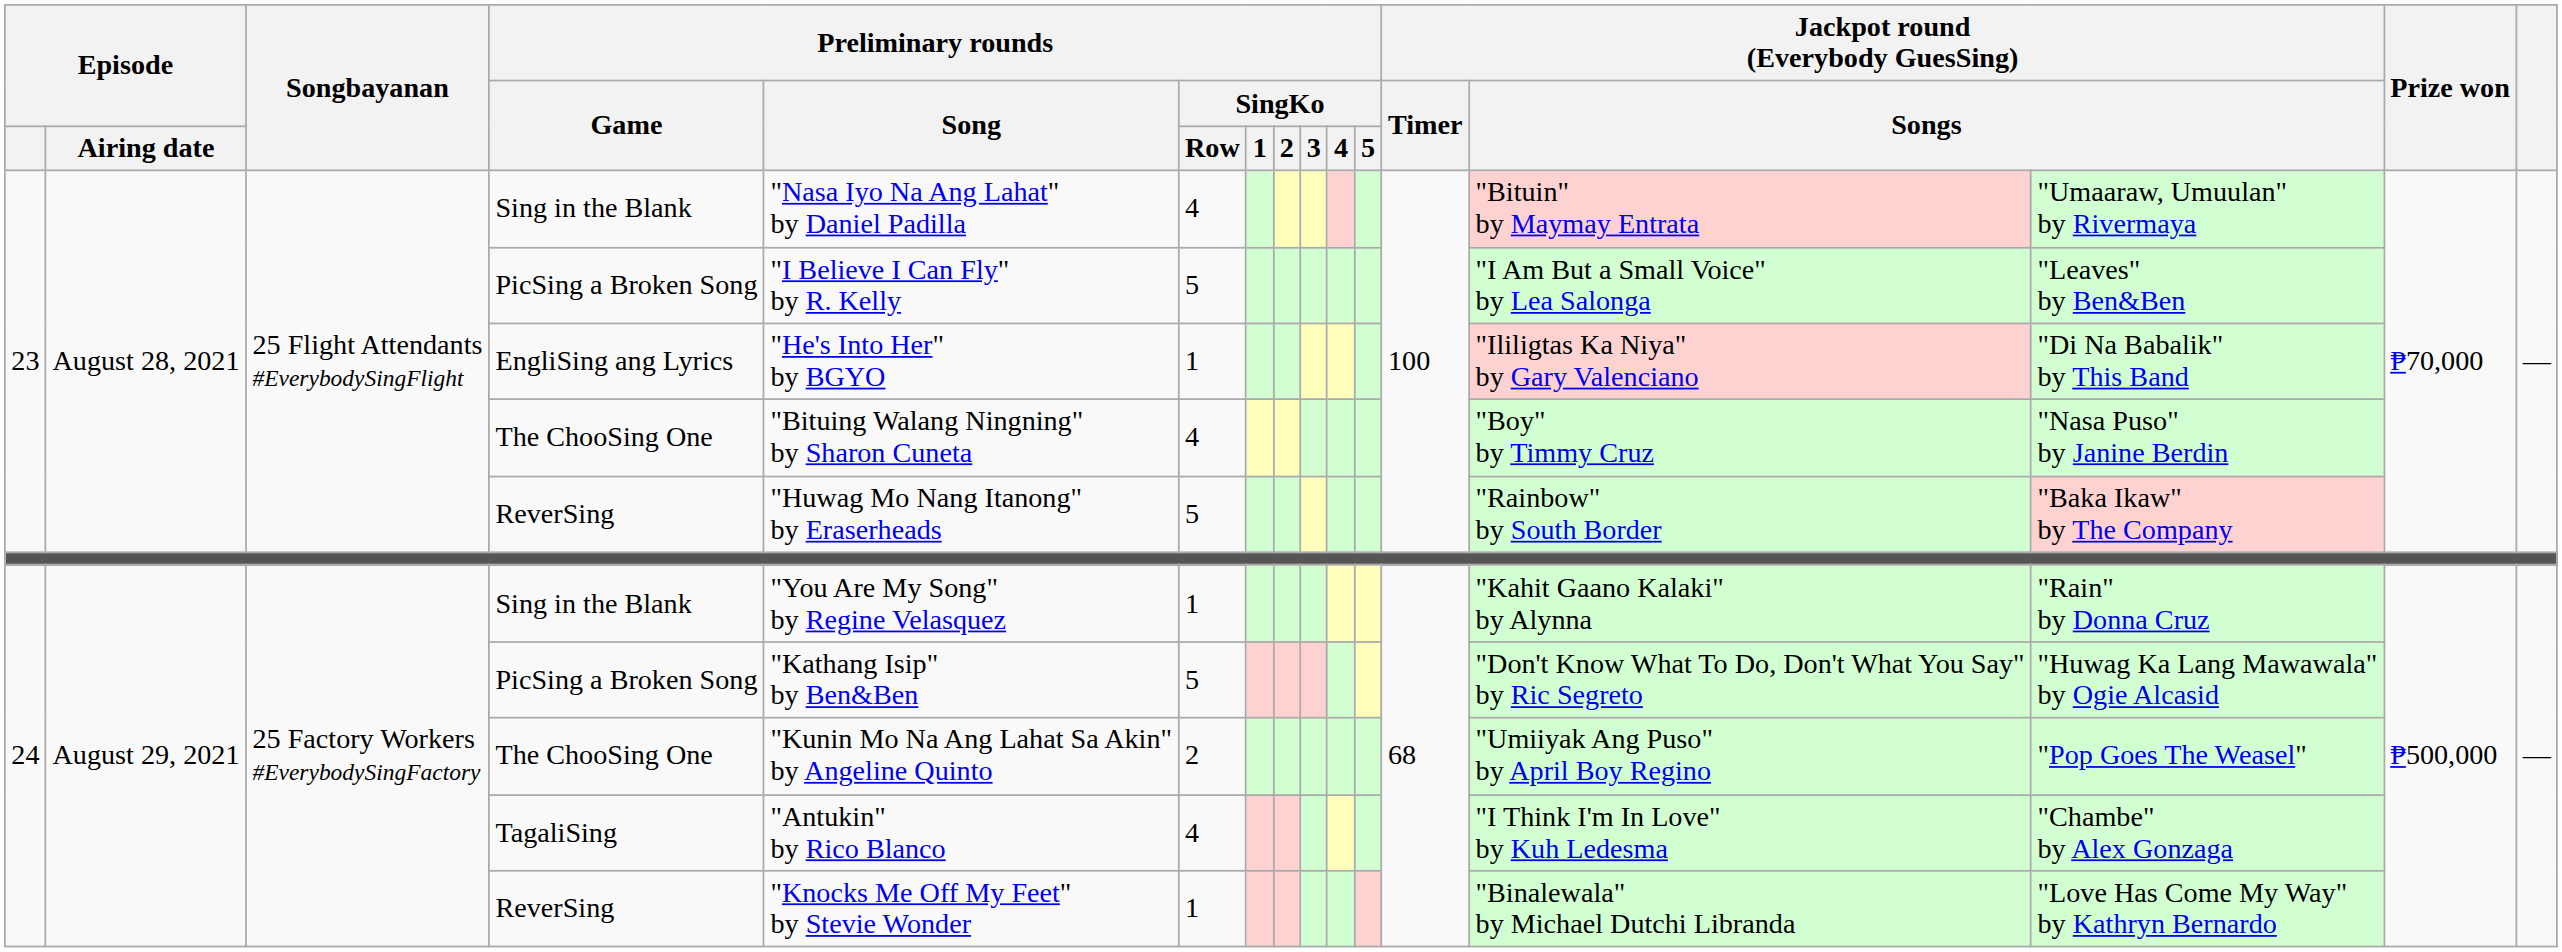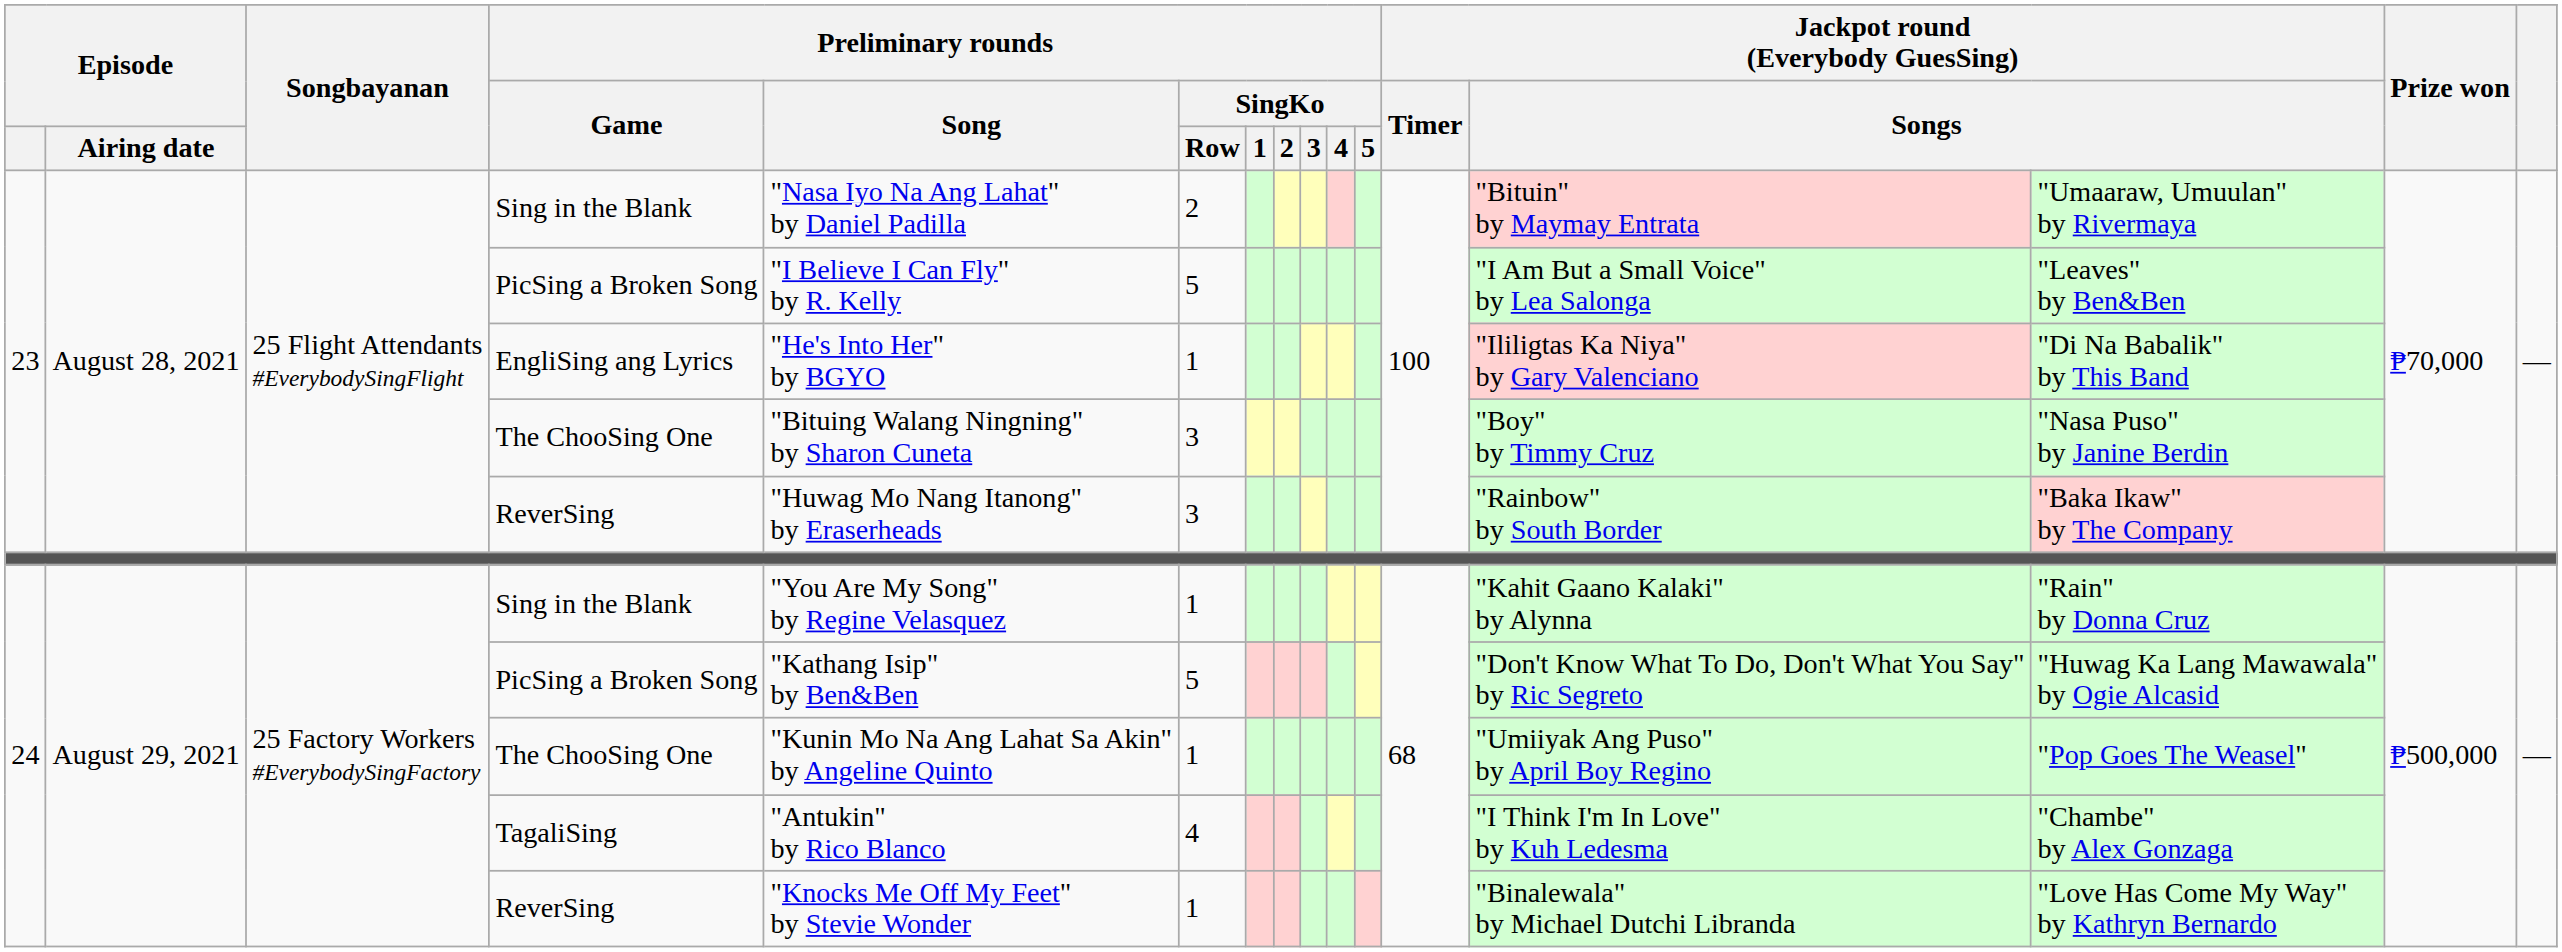(1192, 208) 4 -> (1192, 208) 2
(1192, 437) 4 -> (1192, 437) 3
(1192, 513) 5 -> (1192, 513) 3
(1192, 755) 2 -> (1192, 755) 1
